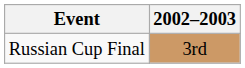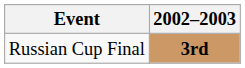(195, 48) normal -> (195, 48) bold
